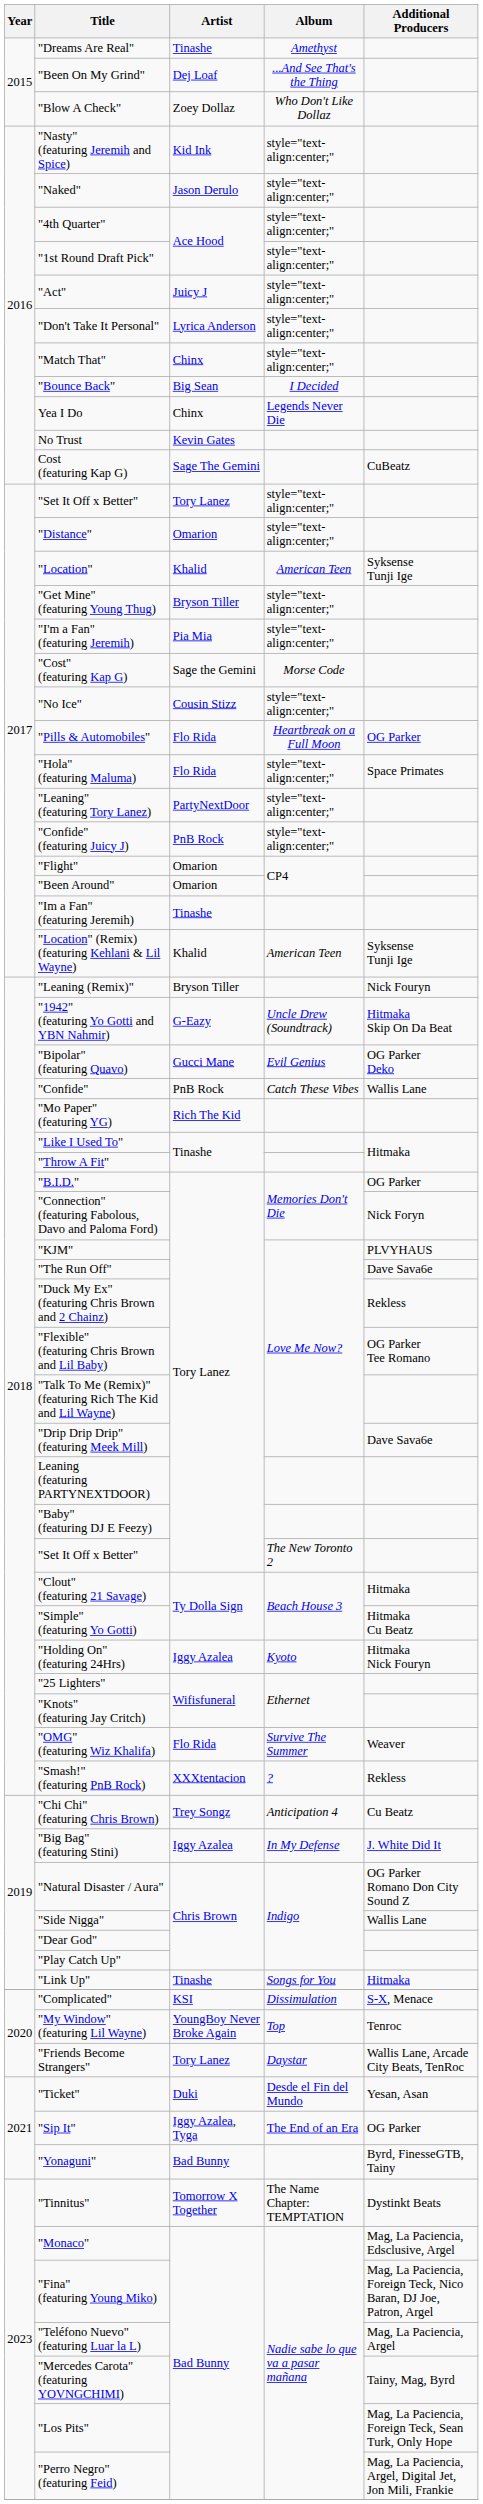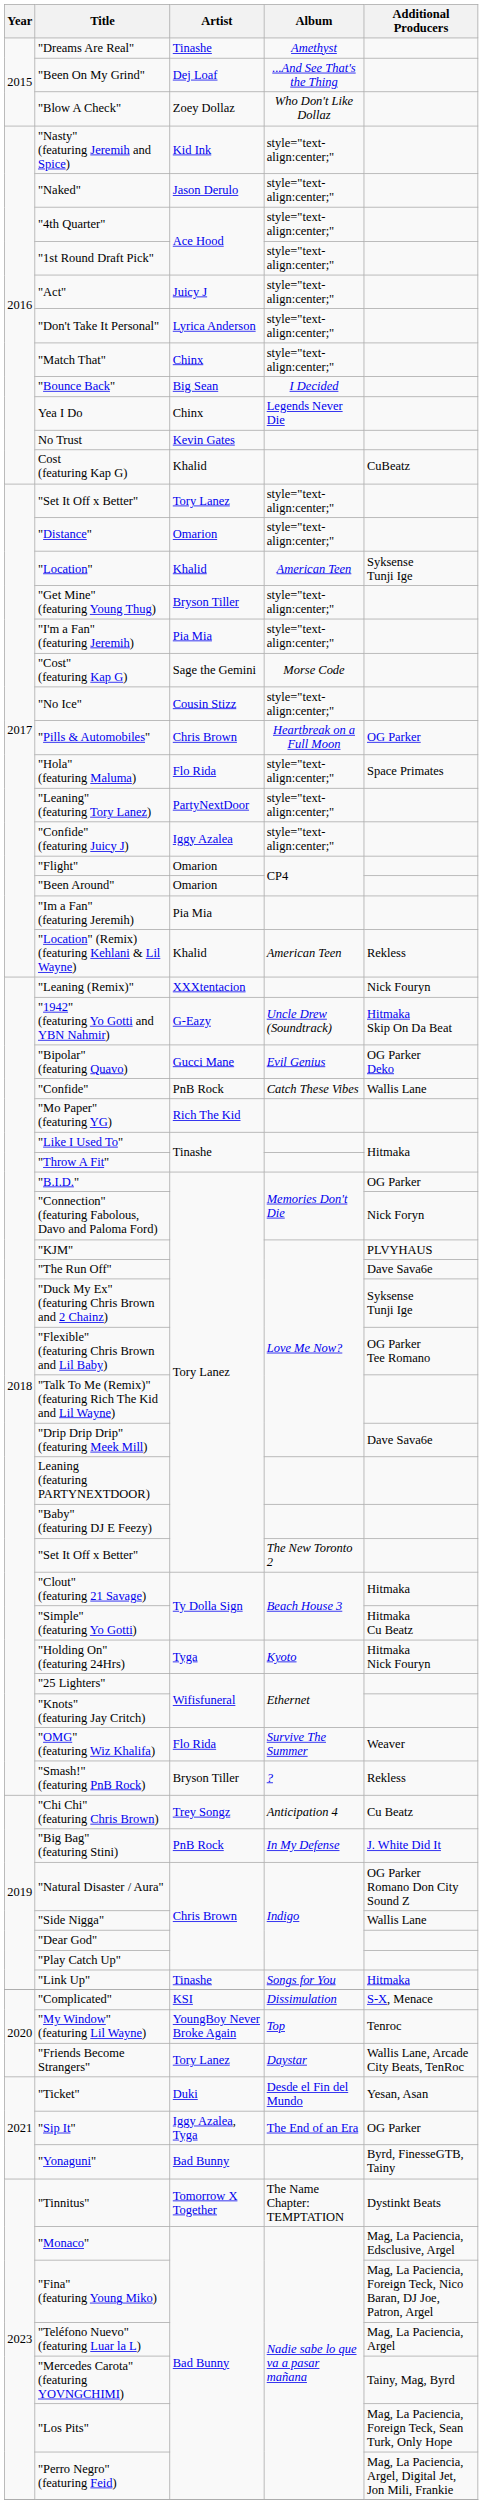(216, 466) Sage The Gemini -> (190, 466) Khalid
(194, 737) Flo Rida -> (205, 737) Chris Brown
(198, 839) PnB Rock -> (203, 839) Iggy Azalea
(192, 912) Tinashe -> (192, 912) Pia Mia
(390, 953) Syksense Tunji Ige -> (386, 953) Rekless
(206, 987) Bryson Tiller -> (209, 987) XXXtentacion
(386, 1303) Rekless -> (390, 1303) Syksense Tunji Ige
(203, 1656) Iggy Azalea -> (185, 1656) Tyga
(209, 1778) XXXtentacion -> (206, 1778) Bryson Tiller
(203, 1845) Iggy Azalea -> (198, 1845) PnB Rock
